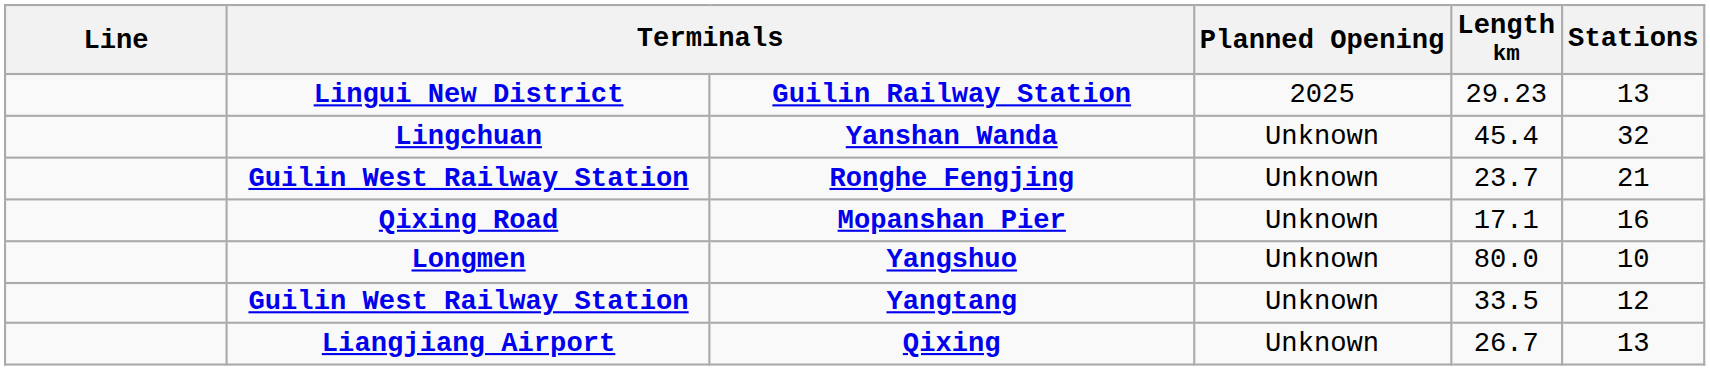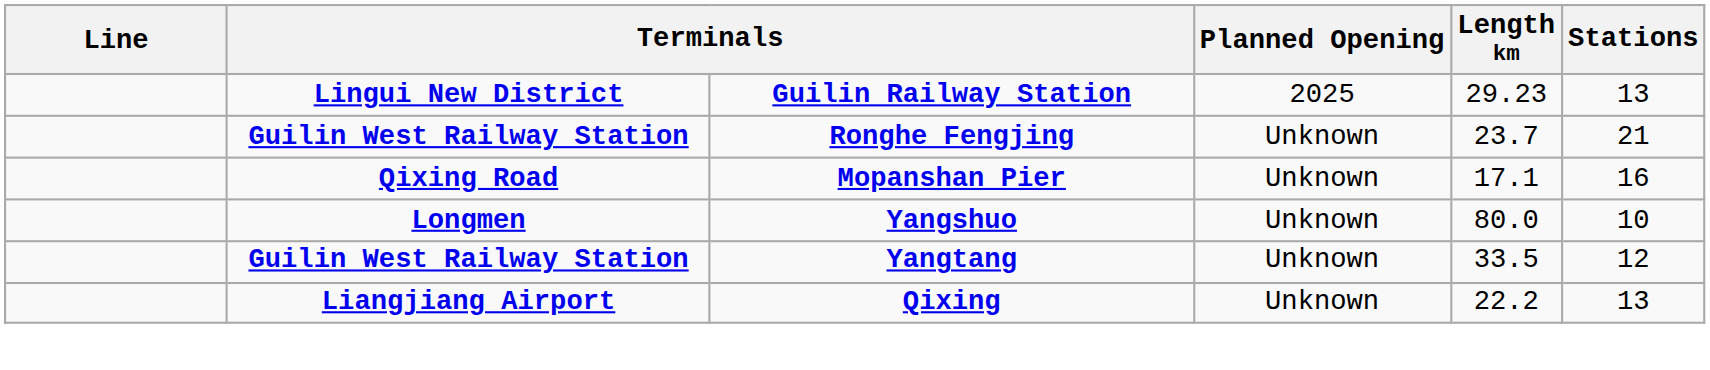- row: (952, 136)
(1506, 344) 26.7 -> (1506, 302) 22.2
